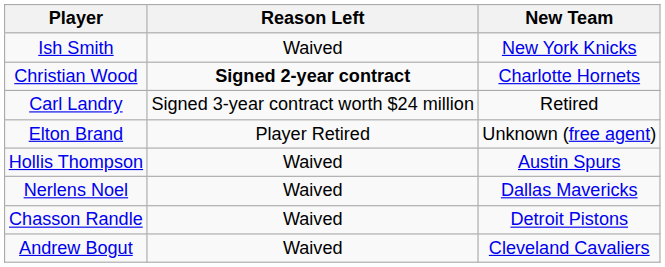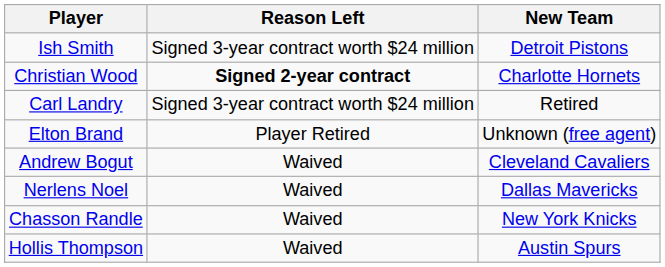(313, 47) Waived -> (313, 47) Signed 3-year contract worth $24 million
(569, 47) New York Knicks -> (569, 47) Detroit Pistons
rows swapped: (76, 162) <-> (76, 248)
(569, 219) Detroit Pistons -> (569, 219) New York Knicks
